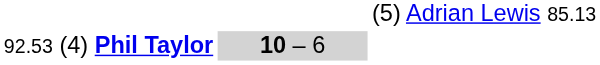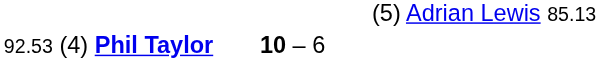(293, 45) lightgrey background -> (293, 45) no background
